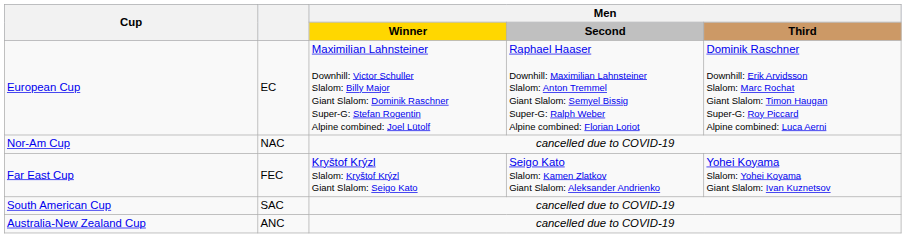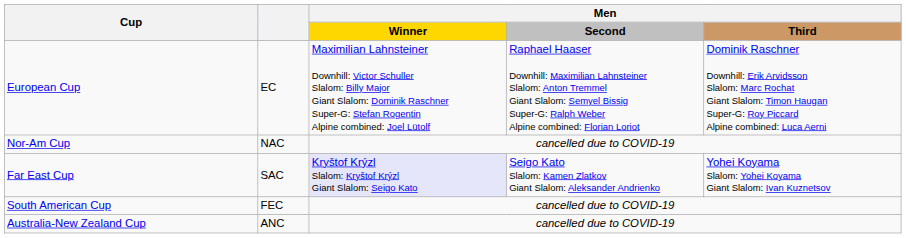(272, 175) FEC -> (272, 175) SAC
(365, 175) no background -> (365, 175) lavender background
(272, 205) SAC -> (272, 205) FEC
